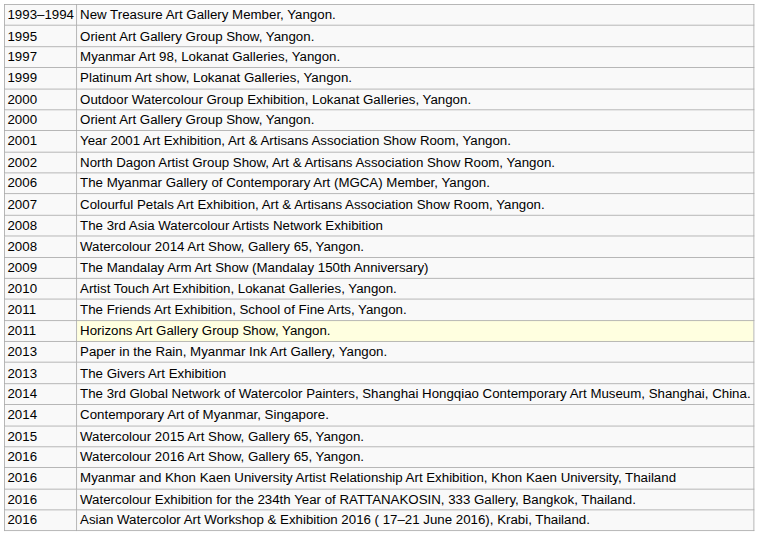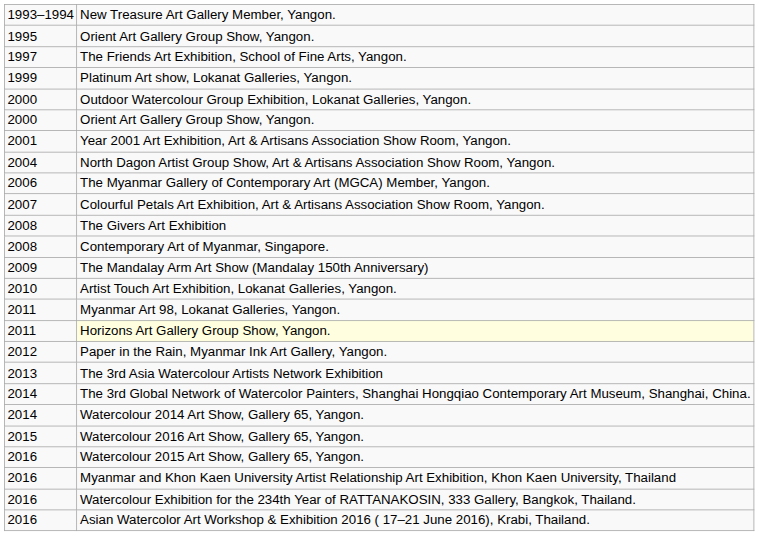(210, 57) Myanmar Art 98, Lokanat Galleries, Yangon. -> (243, 57) The Friends Art Exhibition, School of Fine Arts, Yangon.
(22, 162) 2002 -> (22, 162) 2004
(232, 225) The 3rd Asia Watercolour Artists Network Exhibition -> (153, 225) The Givers Art Exhibition
(222, 246) Watercolour 2014 Art Show, Gallery 65, Yangon. -> (204, 246) Contemporary Art of Myanmar, Singapore.
(243, 309) The Friends Art Exhibition, School of Fine Arts, Yangon. -> (210, 309) Myanmar Art 98, Lokanat Galleries, Yangon.
(22, 352) 2013 -> (22, 352) 2012
(153, 373) The Givers Art Exhibition -> (232, 373) The 3rd Asia Watercolour Artists Network Exhibition
(204, 415) Contemporary Art of Myanmar, Singapore. -> (222, 415) Watercolour 2014 Art Show, Gallery 65, Yangon.
(222, 436) Watercolour 2015 Art Show, Gallery 65, Yangon. -> (222, 436) Watercolour 2016 Art Show, Gallery 65, Yangon.
(222, 457) Watercolour 2016 Art Show, Gallery 65, Yangon. -> (222, 457) Watercolour 2015 Art Show, Gallery 65, Yangon.
